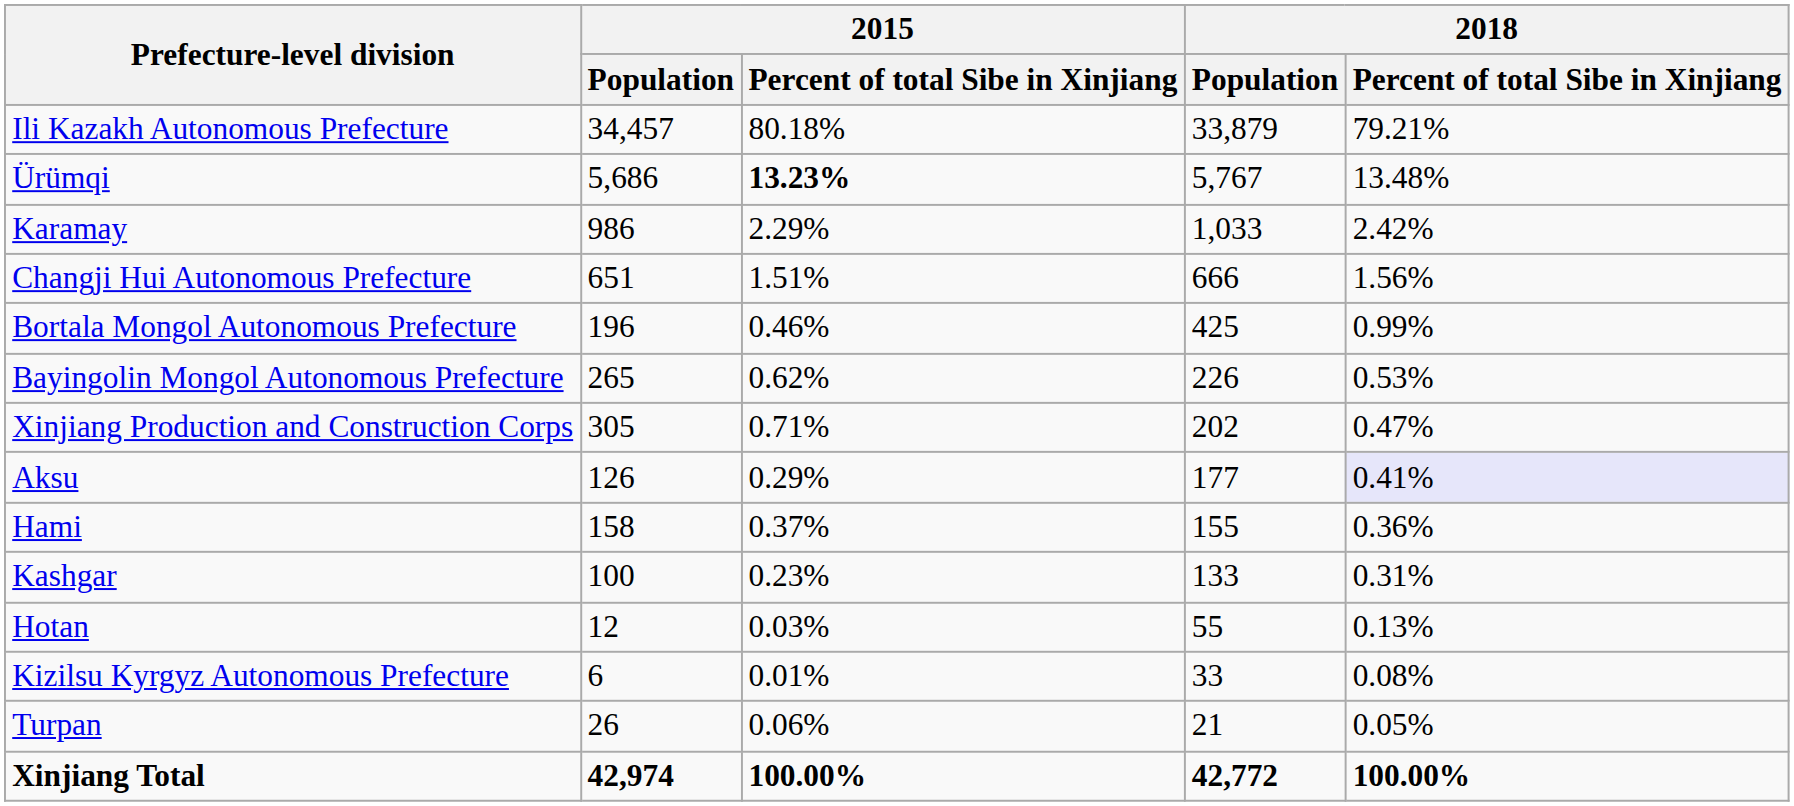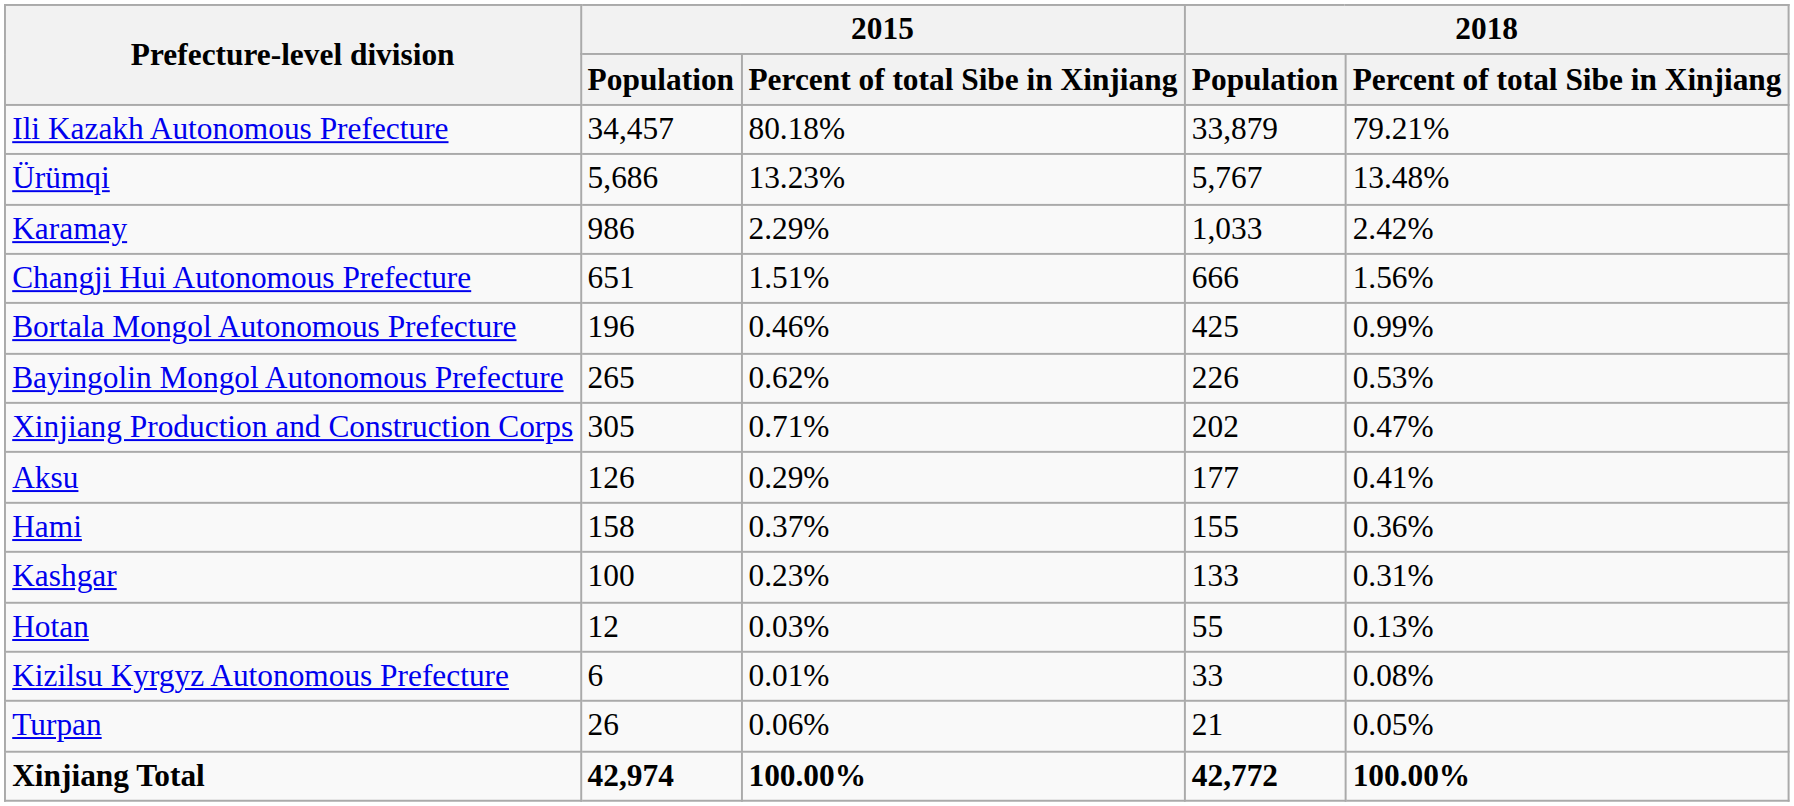(799, 178) bold -> (797, 178) normal
(1393, 476) lavender background -> (1393, 476) no background
